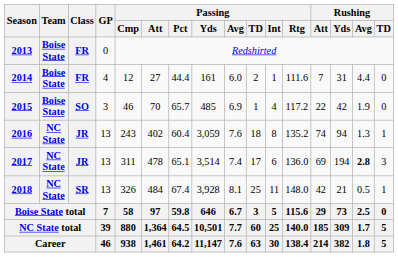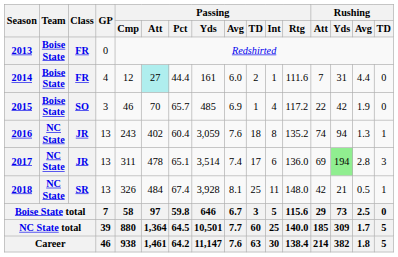(155, 78) no background -> (155, 78) paleturquoise background
(342, 161) no background -> (342, 161) lightgreen background
(363, 161) bold -> (363, 161) normal
